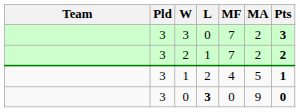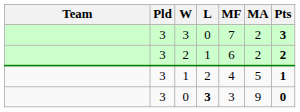(231, 55) 7 -> (231, 55) 6
(231, 96) 0 -> (231, 96) 3
